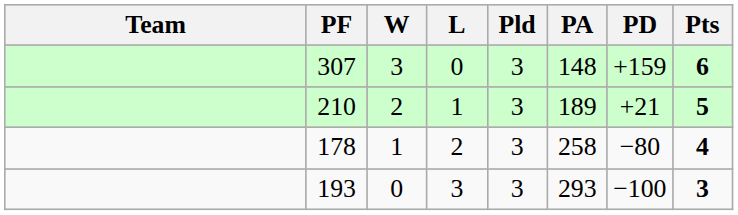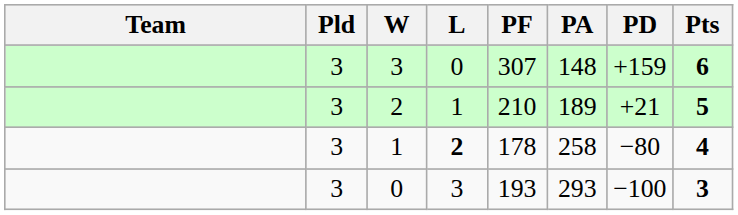columns swapped: (517, 24) <-> (337, 24)
(457, 147) normal -> (457, 147) bold
